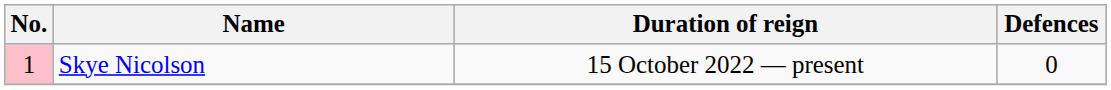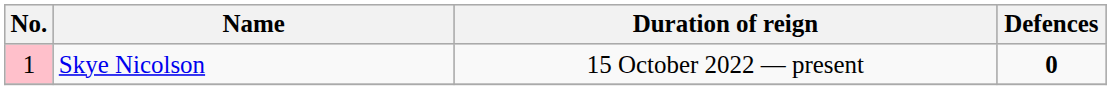(1051, 63) normal -> (1051, 63) bold
